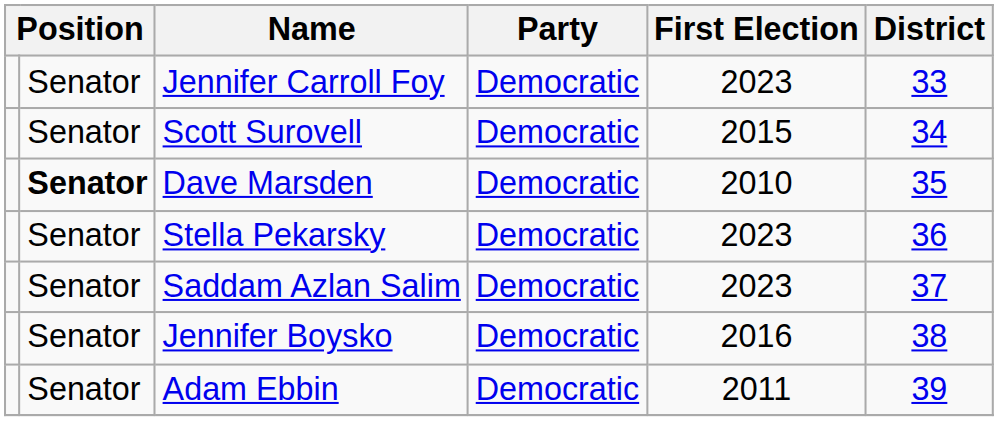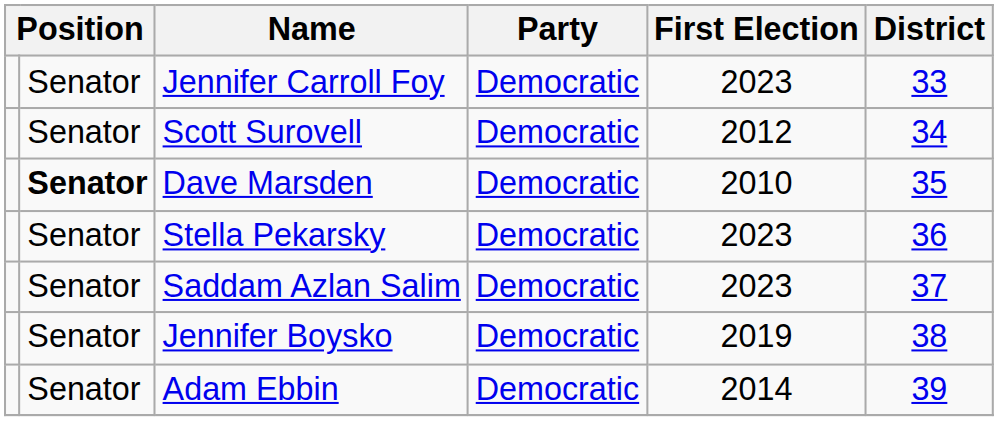(756, 132) 2015 -> (756, 132) 2012
(756, 337) 2016 -> (756, 337) 2019
(756, 388) 2011 -> (756, 388) 2014
